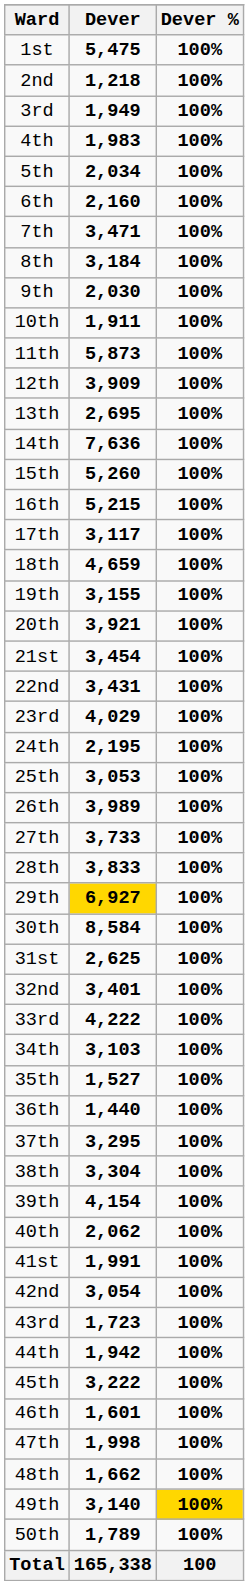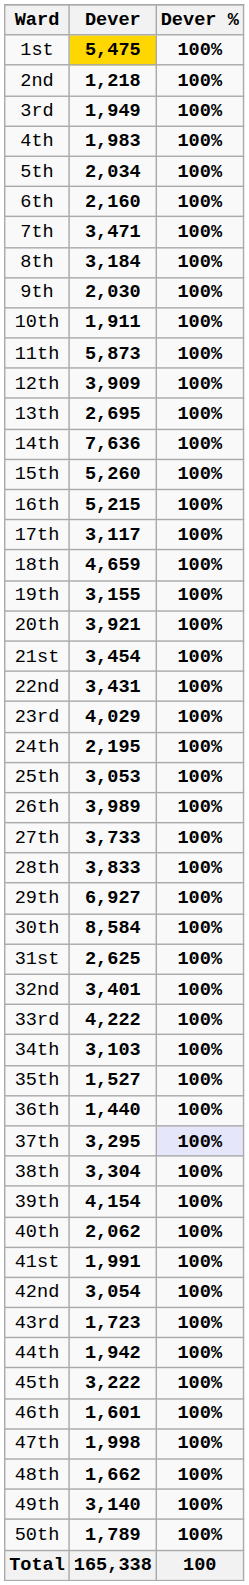(113, 50) no background -> (113, 50) gold background
(113, 899) gold background -> (113, 899) no background
(200, 1141) no background -> (200, 1141) lavender background
(200, 1504) gold background -> (200, 1504) no background
